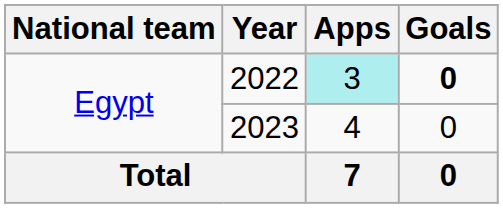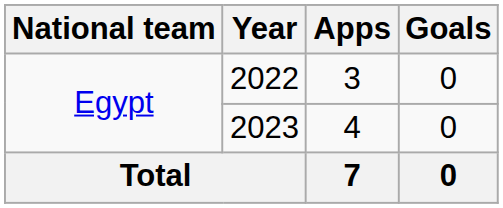(352, 78) paleturquoise background -> (352, 78) no background
(448, 78) bold -> (448, 78) normal
